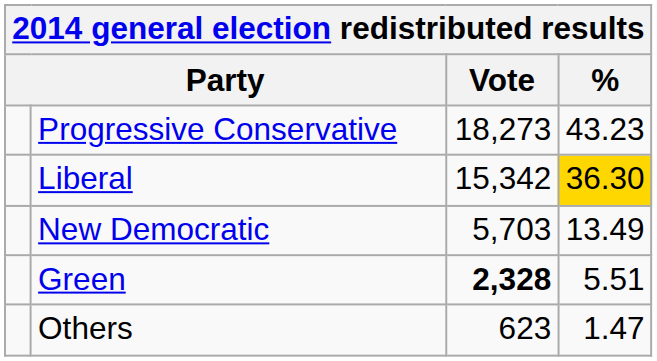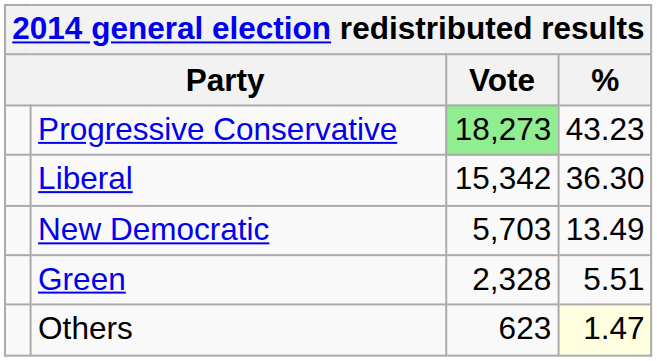(503, 129) no background -> (503, 129) lightgreen background
(605, 179) gold background -> (605, 179) no background
(512, 279) bold -> (512, 279) normal
(614, 329) no background -> (614, 329) lightyellow background
